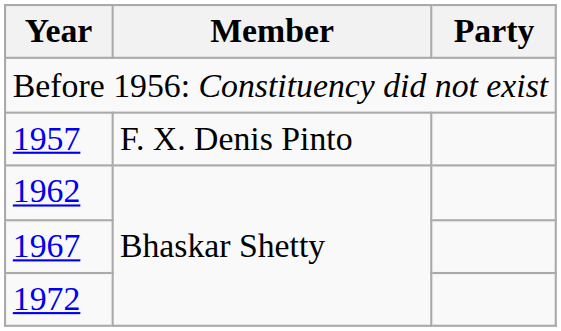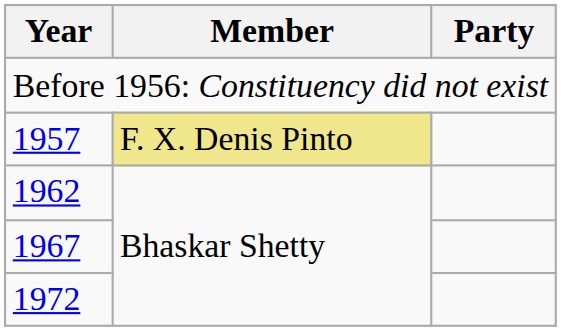(236, 138) no background -> (236, 138) khaki background
